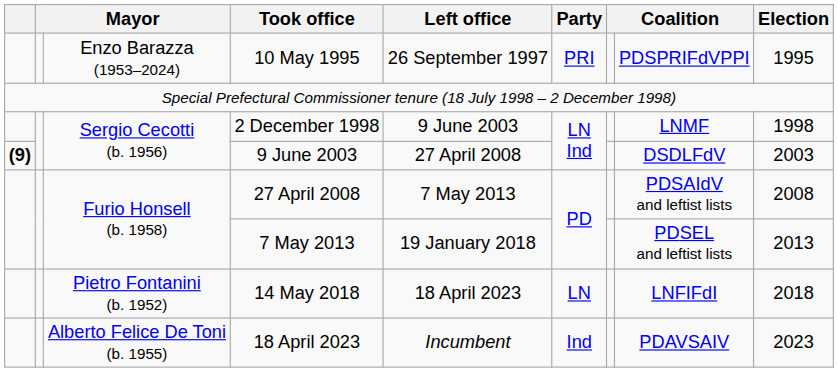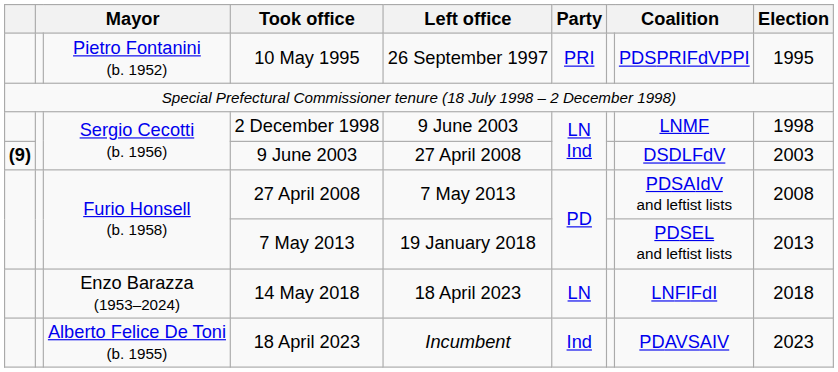(137, 58) Enzo Barazza (1953–2024) -> (137, 58) Pietro Fontanini (b. 1952)
(137, 293) Pietro Fontanini (b. 1952) -> (137, 293) Enzo Barazza (1953–2024)
